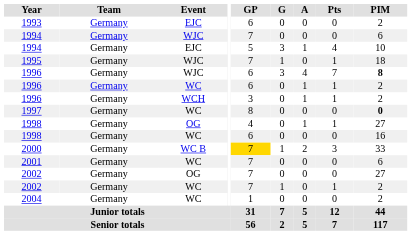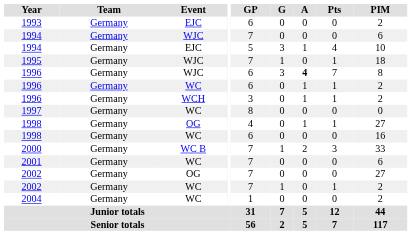(305, 73) normal -> (305, 73) bold
(380, 73) bold -> (380, 73) normal
(380, 111) bold -> (380, 111) normal
(251, 149) gold background -> (251, 149) no background
